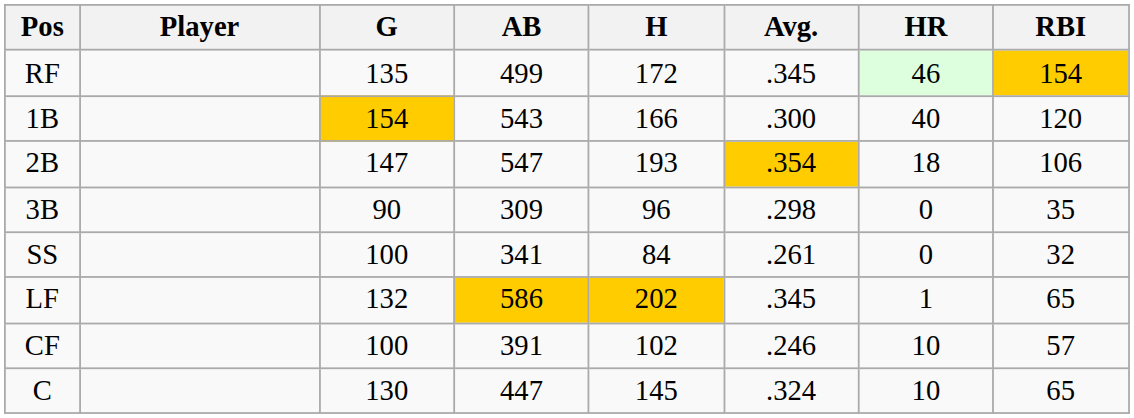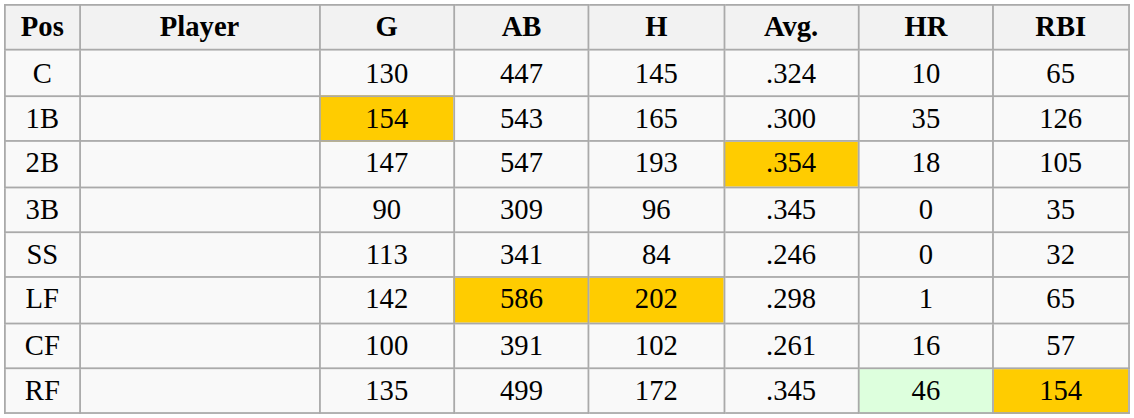rows swapped: (42, 390) <-> (42, 72)
(656, 118) 166 -> (656, 118) 165
(926, 118) 40 -> (926, 118) 35
(1061, 118) 120 -> (1061, 118) 126
(1061, 163) 106 -> (1061, 163) 105
(791, 208) .298 -> (791, 208) .345
(387, 254) 100 -> (387, 254) 113
(791, 254) .261 -> (791, 254) .246
(387, 299) 132 -> (387, 299) 142
(791, 299) .345 -> (791, 299) .298
(791, 345) .246 -> (791, 345) .261
(926, 345) 10 -> (926, 345) 16
